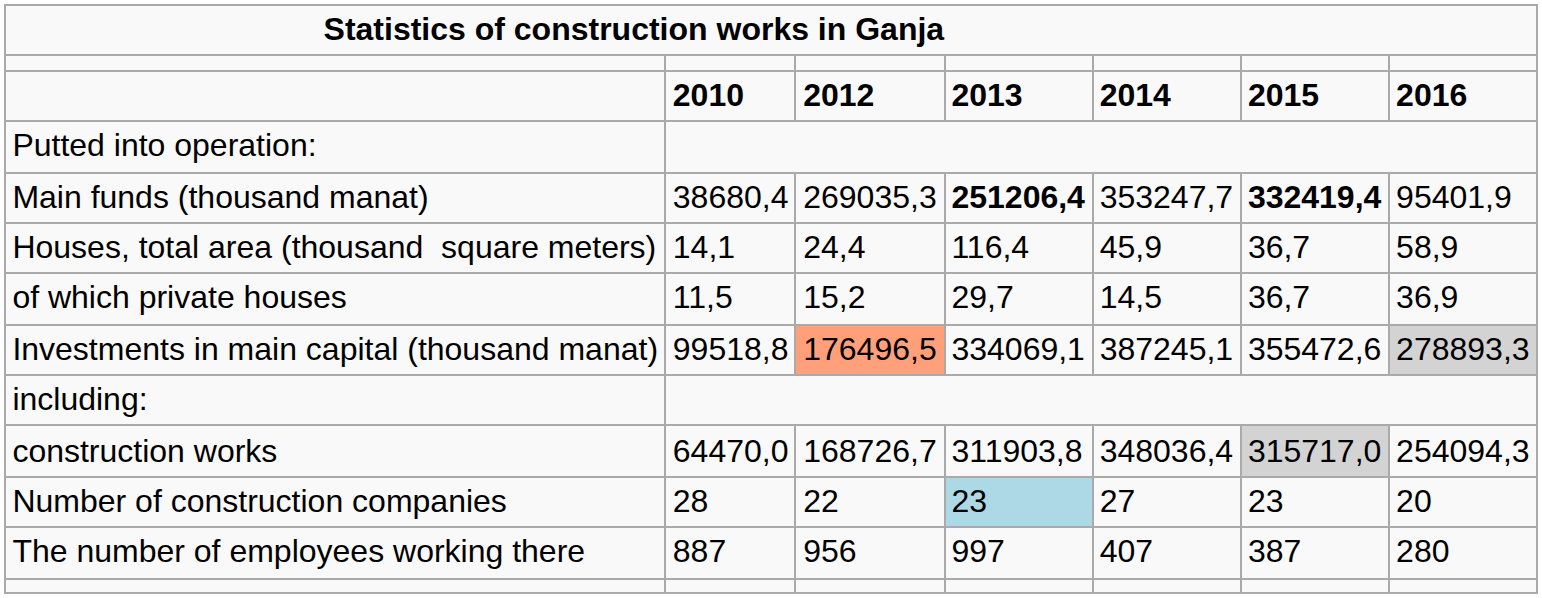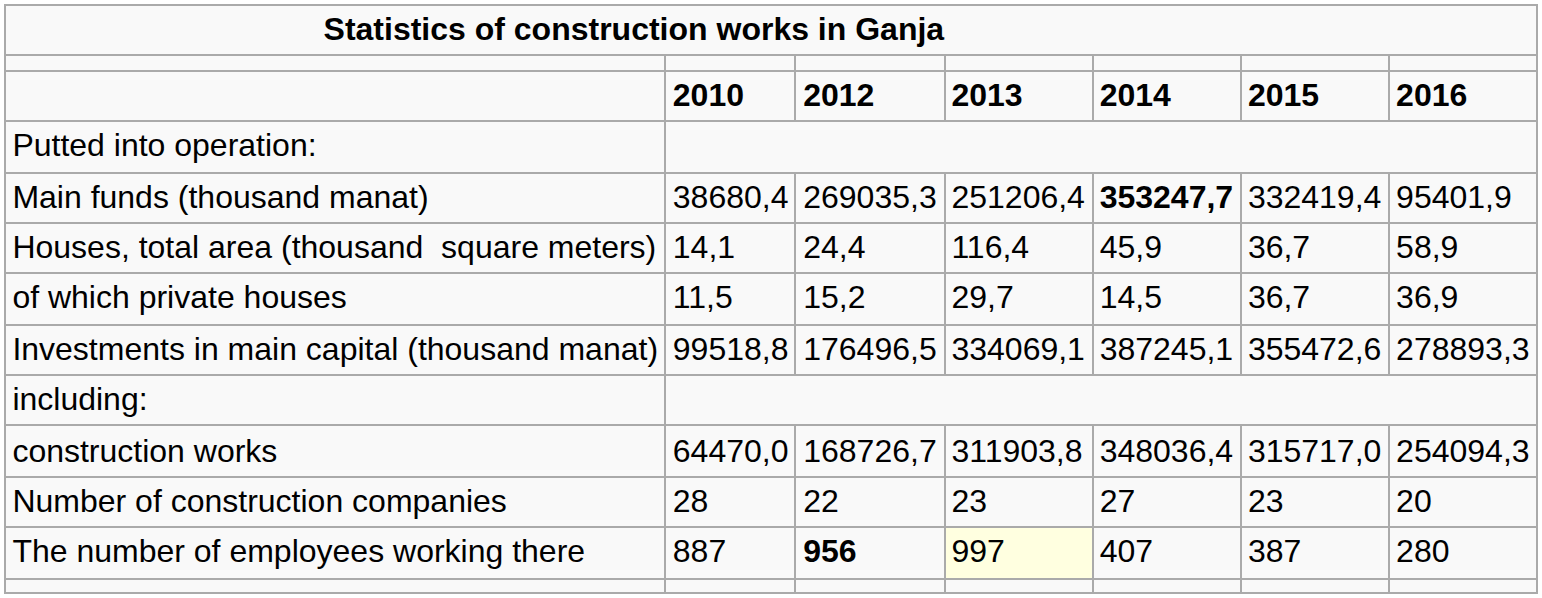(1018, 196) bold -> (1018, 196) normal
(1166, 196) normal -> (1166, 196) bold
(1315, 196) bold -> (1315, 196) normal
(870, 349) lightsalmon background -> (870, 349) no background
(1463, 349) lightgrey background -> (1463, 349) no background
(1315, 450) lightgrey background -> (1315, 450) no background
(969, 501) lightblue background -> (969, 501) no background
(830, 552) normal -> (830, 552) bold
(978, 552) no background -> (978, 552) lightyellow background
